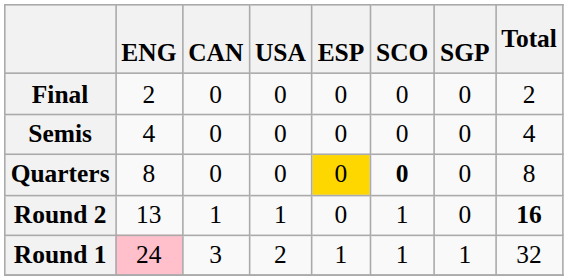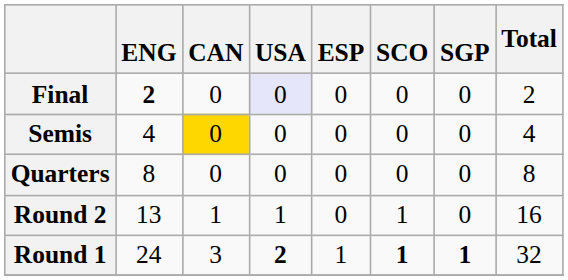(149, 93) normal -> (149, 93) bold
(280, 93) no background -> (280, 93) lavender background
(216, 133) no background -> (216, 133) gold background
(341, 174) gold background -> (341, 174) no background
(402, 174) bold -> (402, 174) normal
(529, 214) bold -> (529, 214) normal
(149, 255) pink background -> (149, 255) no background
(280, 255) normal -> (280, 255) bold
(402, 255) normal -> (402, 255) bold
(465, 255) normal -> (465, 255) bold
